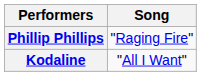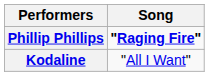(152, 37) normal -> (156, 37) bold
